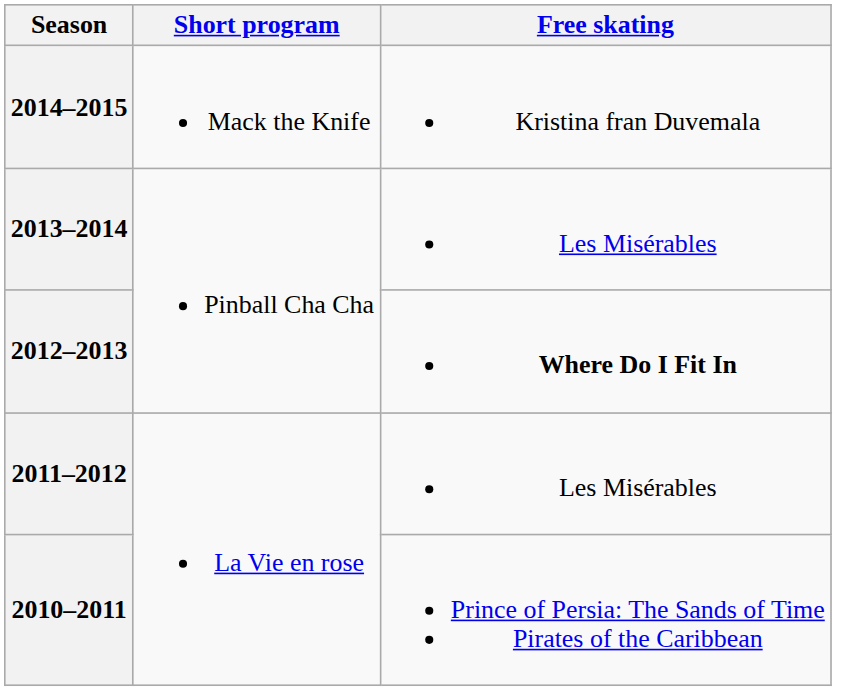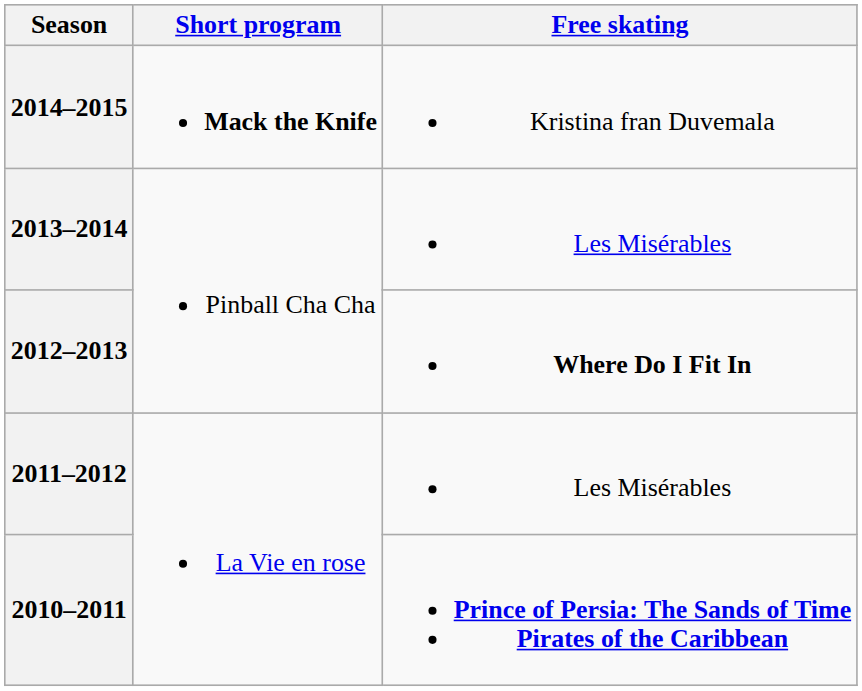(257, 122) normal -> (258, 122) bold
(605, 625) normal -> (620, 625) bold
